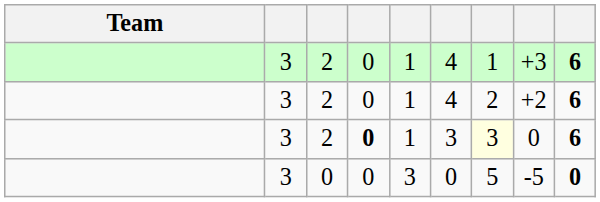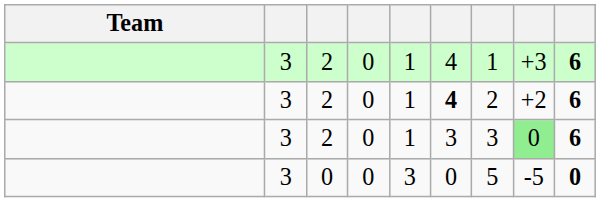(451, 100) normal -> (451, 100) bold
(368, 138) bold -> (368, 138) normal
(492, 138) lightyellow background -> (492, 138) no background
(534, 138) no background -> (534, 138) lightgreen background
